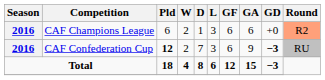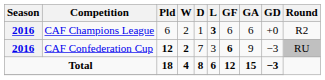(213, 30) normal -> (213, 30) bold
(302, 30) lightsalmon background -> (302, 30) no background
(186, 48) normal -> (186, 48) bold
(230, 48) normal -> (230, 48) bold
(272, 48) bold -> (272, 48) normal
